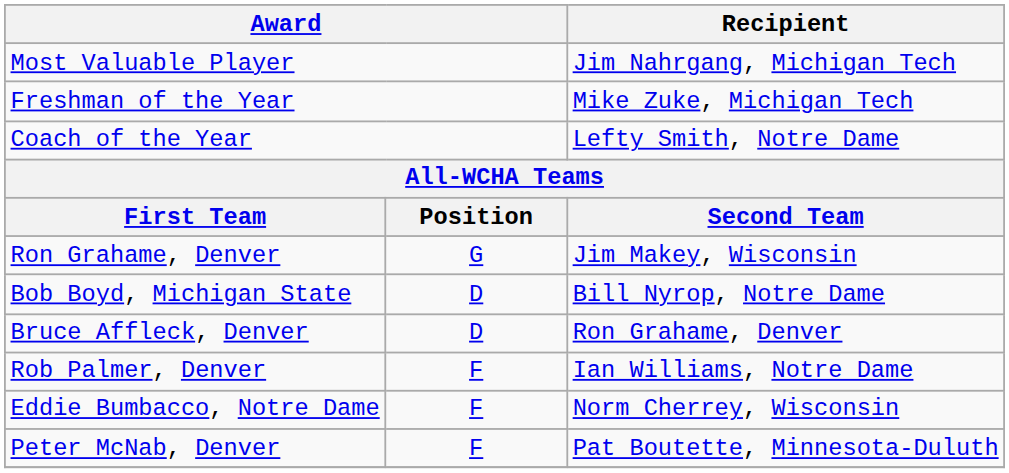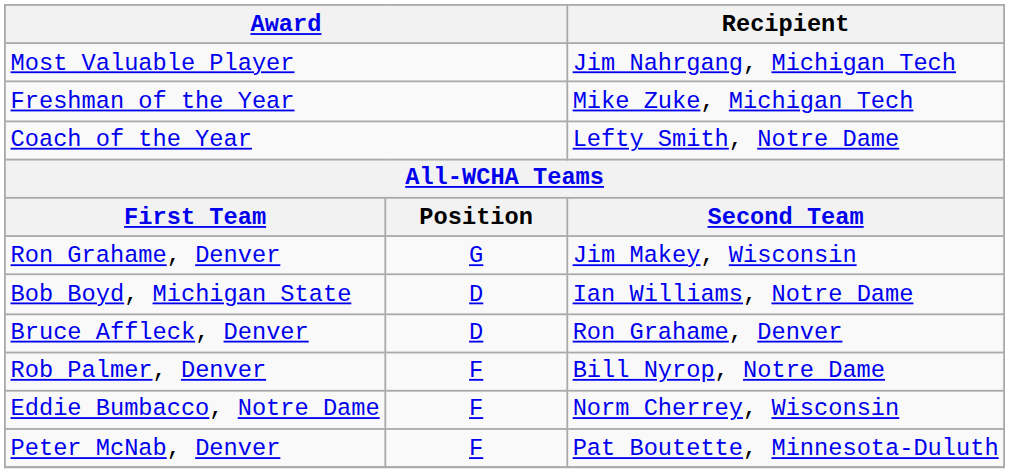(729, 294) Bill Nyrop, Notre Dame -> (743, 294) Ian Williams, Notre Dame
(743, 371) Ian Williams, Notre Dame -> (729, 371) Bill Nyrop, Notre Dame
